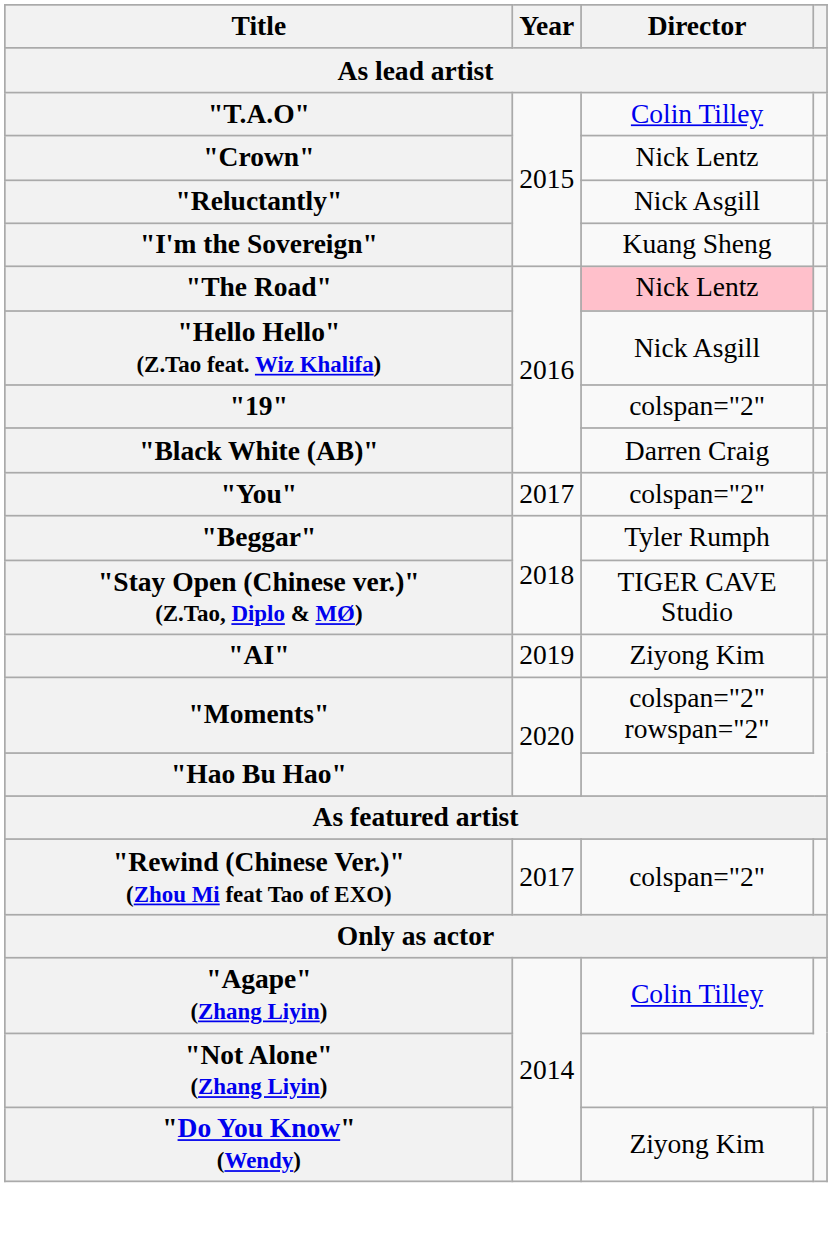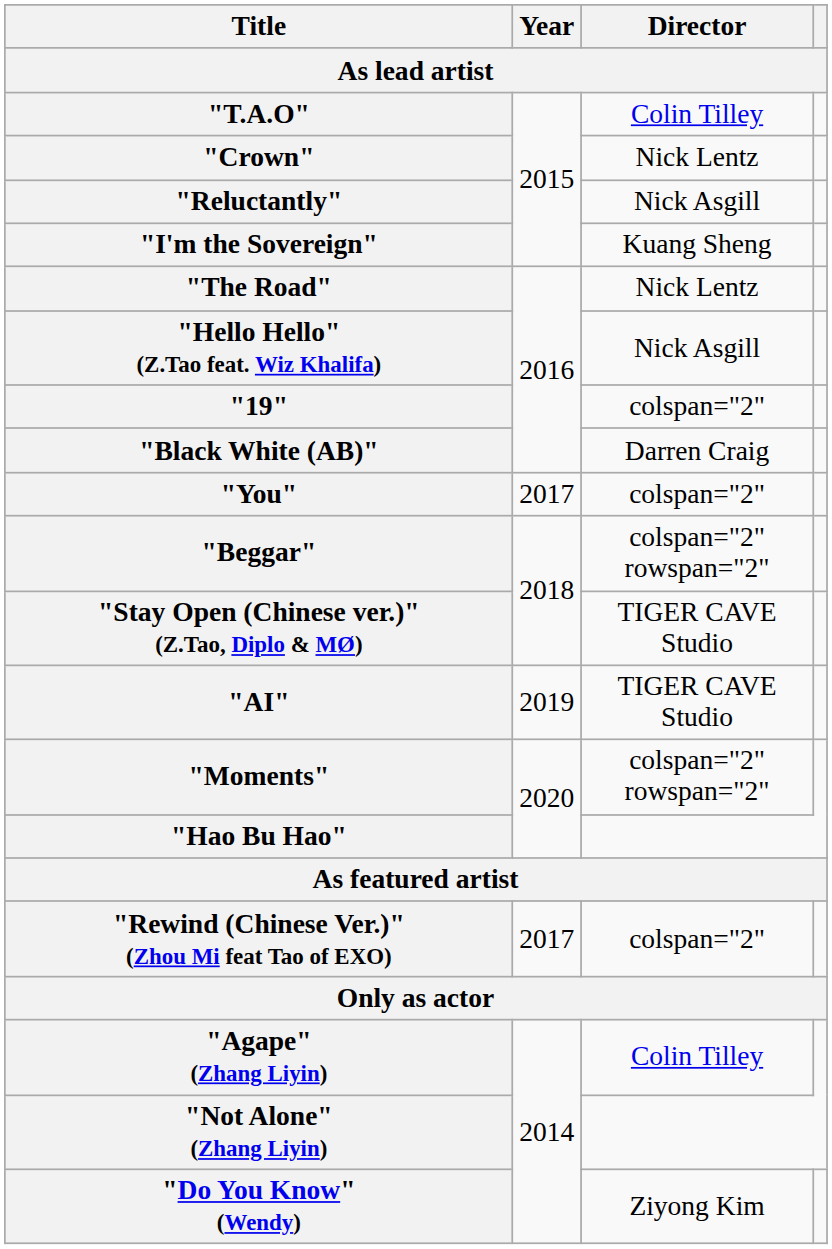(697, 288) pink background -> (697, 288) no background
(697, 537) Tyler Rumph -> (697, 552) colspan="2" rowspan="2"
(697, 655) Ziyong Kim -> (697, 702) TIGER CAVE Studio
